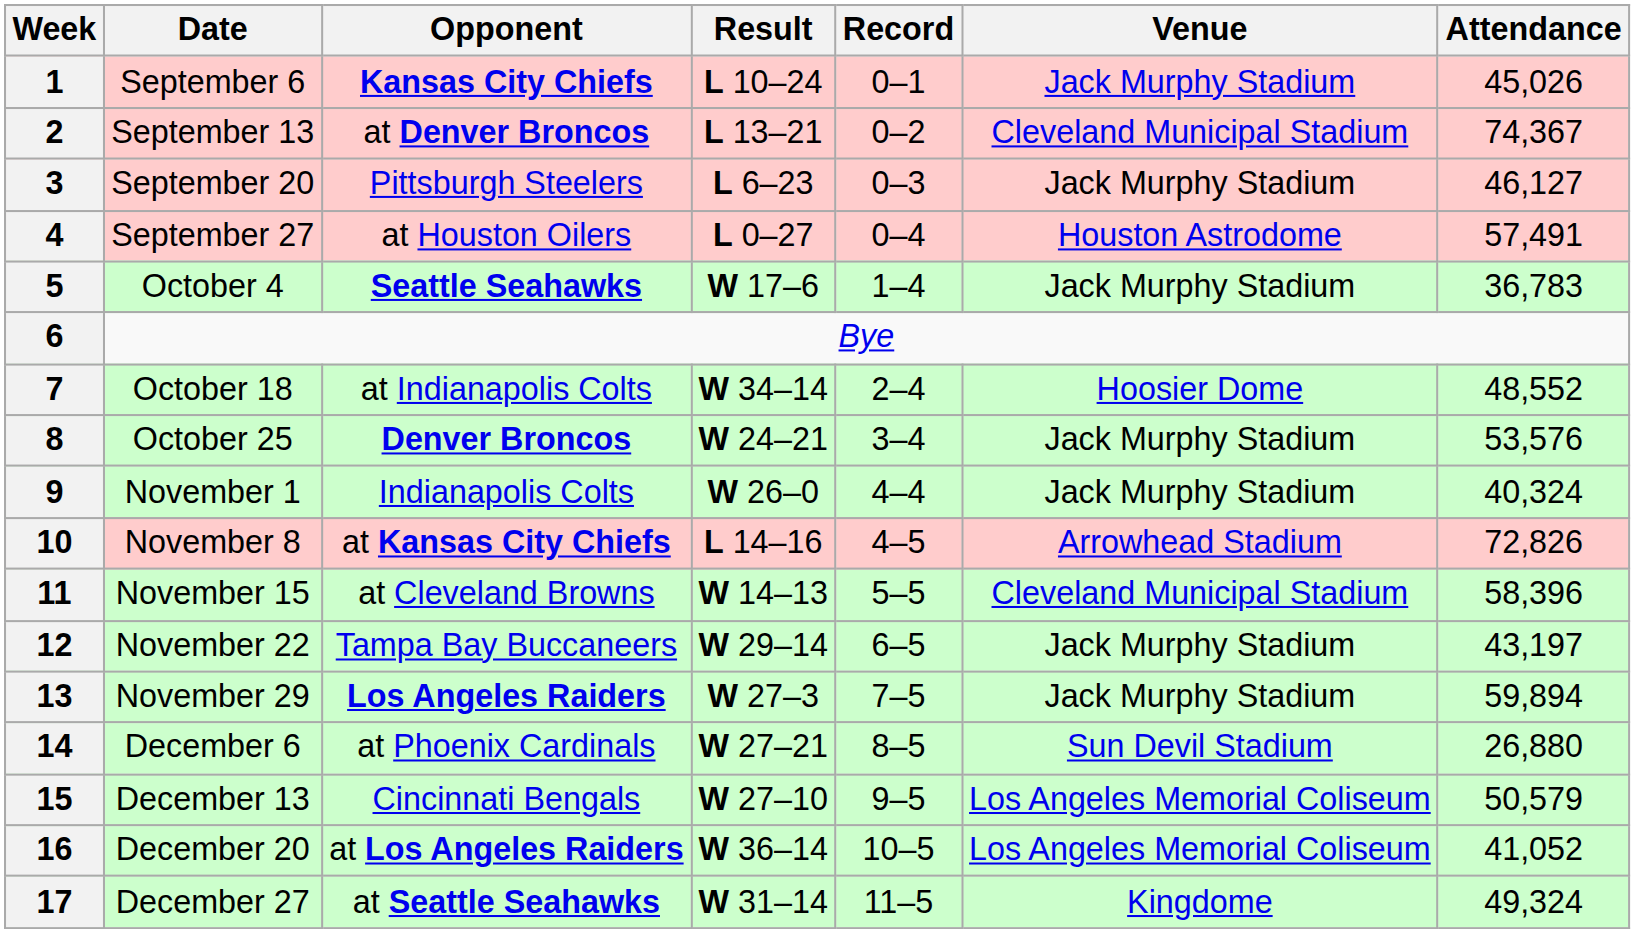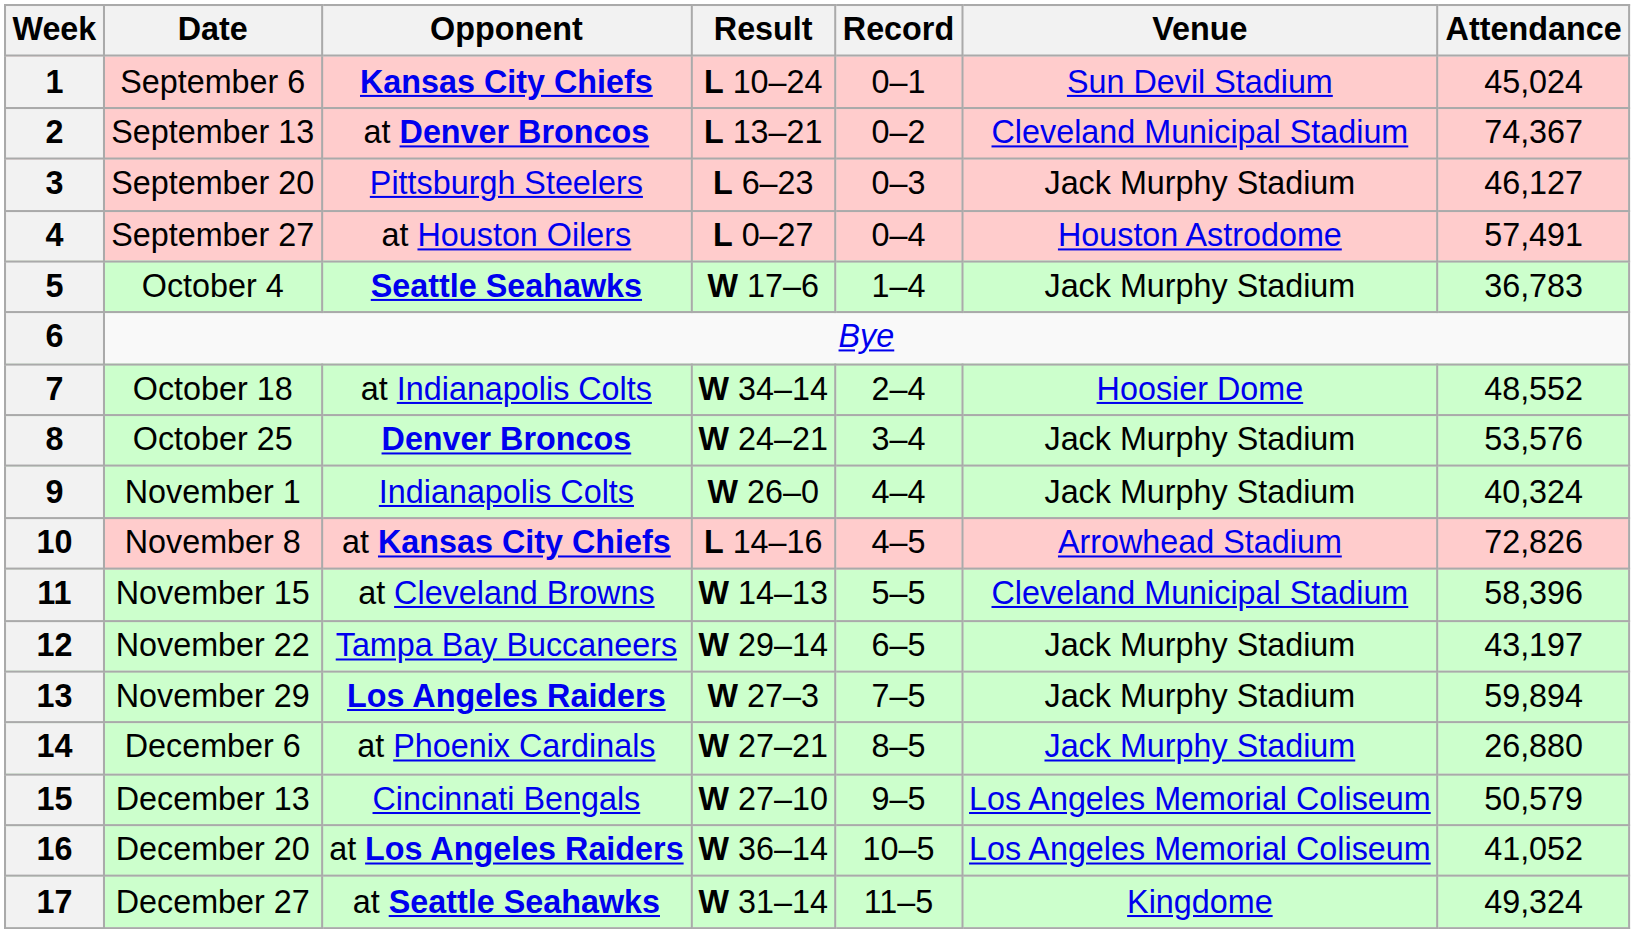(1200, 81) Jack Murphy Stadium -> (1200, 81) Sun Devil Stadium
(1534, 81) 45,026 -> (1534, 81) 45,024
(1200, 747) Sun Devil Stadium -> (1200, 747) Jack Murphy Stadium
